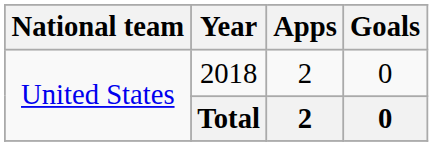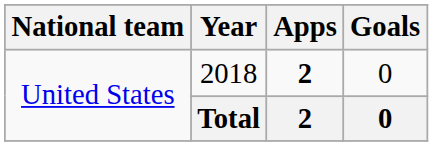(305, 72) normal -> (305, 72) bold
